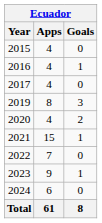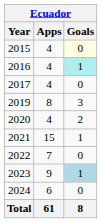(80, 48) no background -> (80, 48) lightyellow background
(80, 66) no background -> (80, 66) paleturquoise background
(80, 173) no background -> (80, 173) lightblue background
